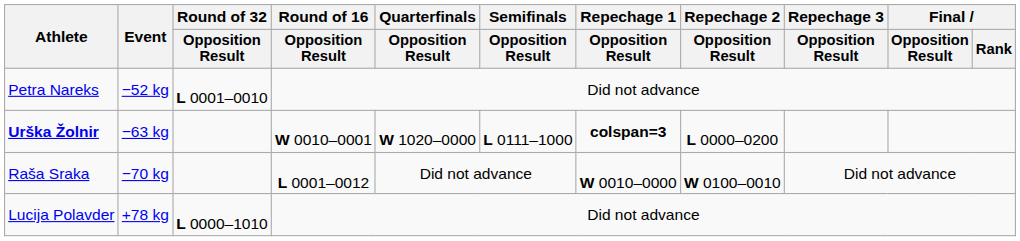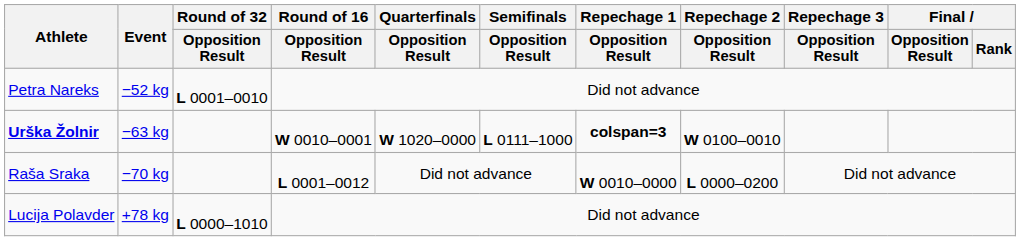(732, 140) L 0000–0200 -> (732, 140) W 0100–0010
(732, 182) W 0100–0010 -> (732, 182) L 0000–0200
